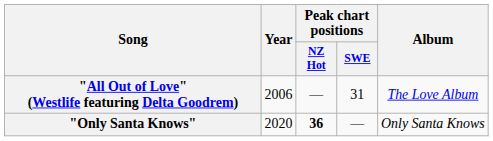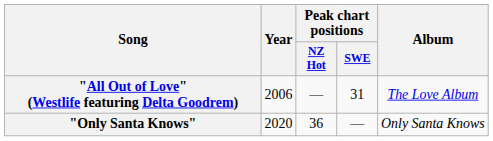(316, 124) bold -> (316, 124) normal
